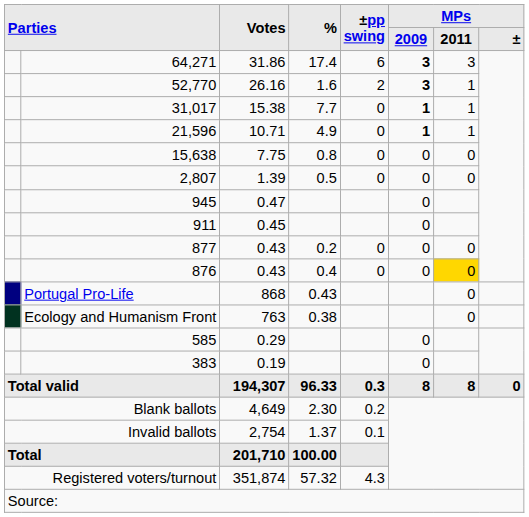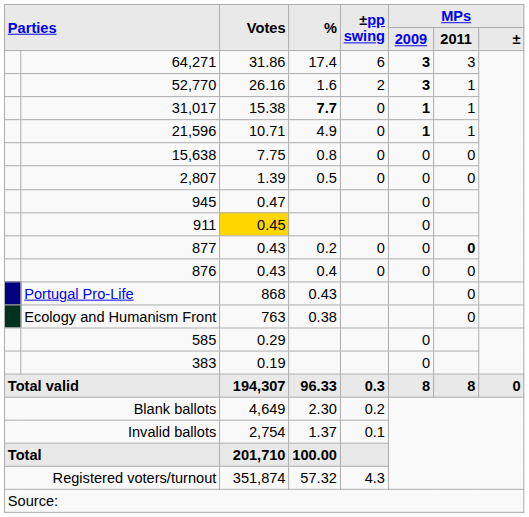(327, 109) normal -> (327, 109) bold
(271, 224) no background -> (271, 224) gold background
(471, 247) normal -> (471, 247) bold
(471, 270) gold background -> (471, 270) no background
